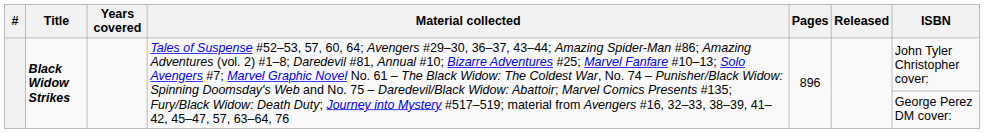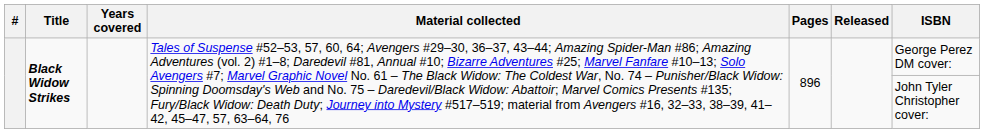(927, 64) John Tyler Christopher cover: -> (934, 56) George Perez DM cover:
(934, 109) George Perez DM cover: -> (927, 101) John Tyler Christopher cover:
